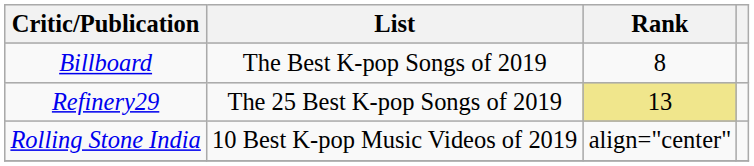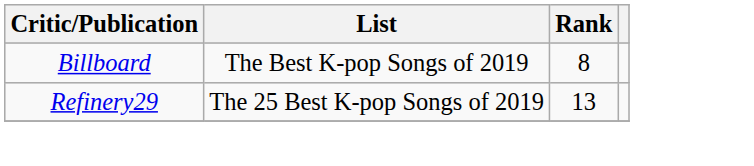(660, 101) khaki background -> (584, 101) no background
- row: (106, 140)
